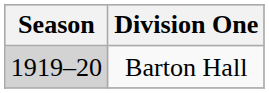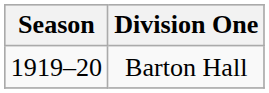(56, 66) lightgrey background -> (56, 66) no background
